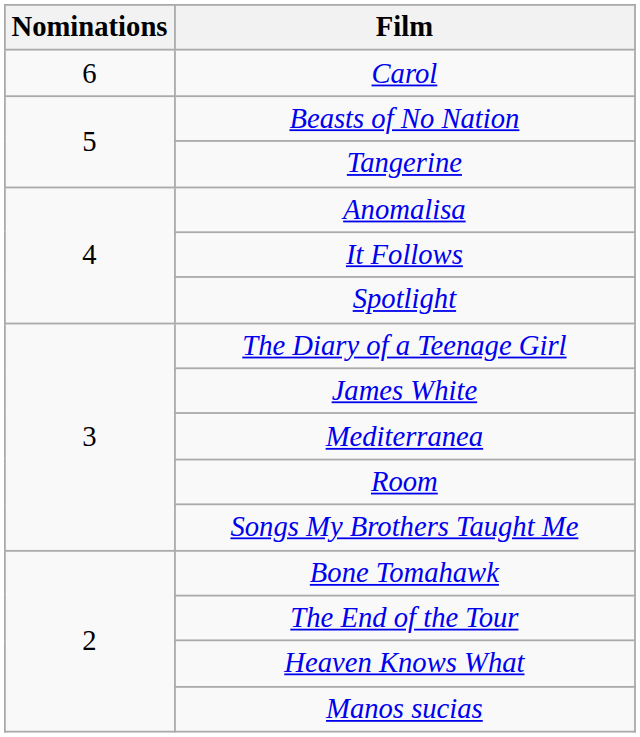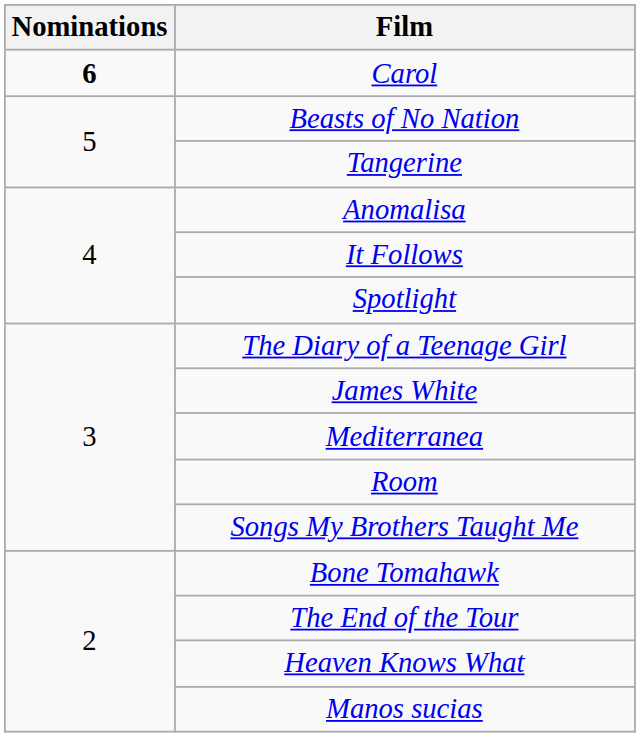(89, 72) normal -> (89, 72) bold
